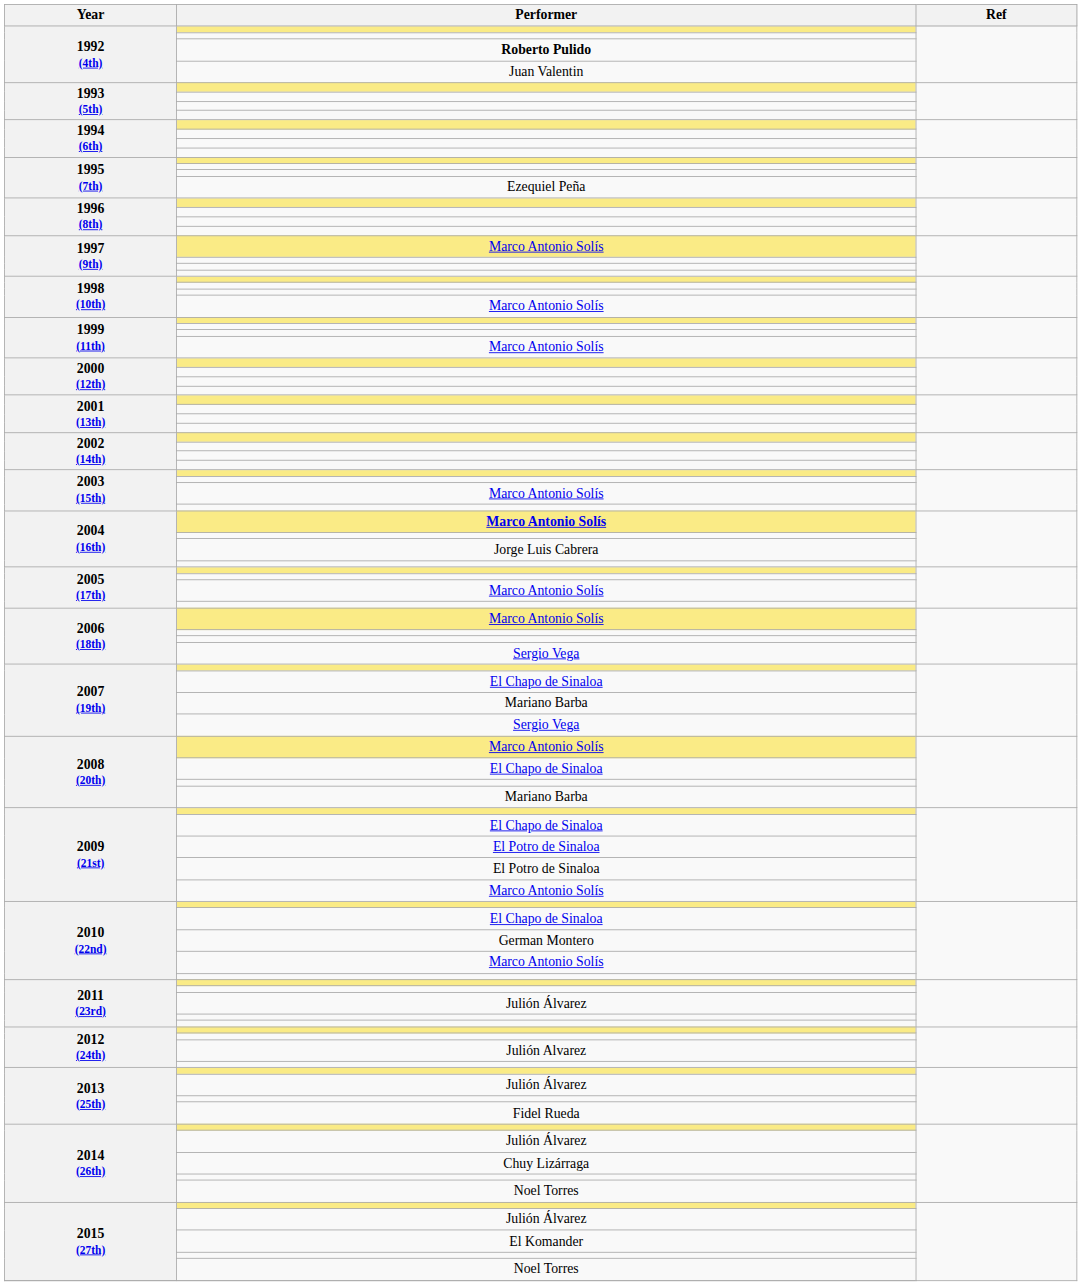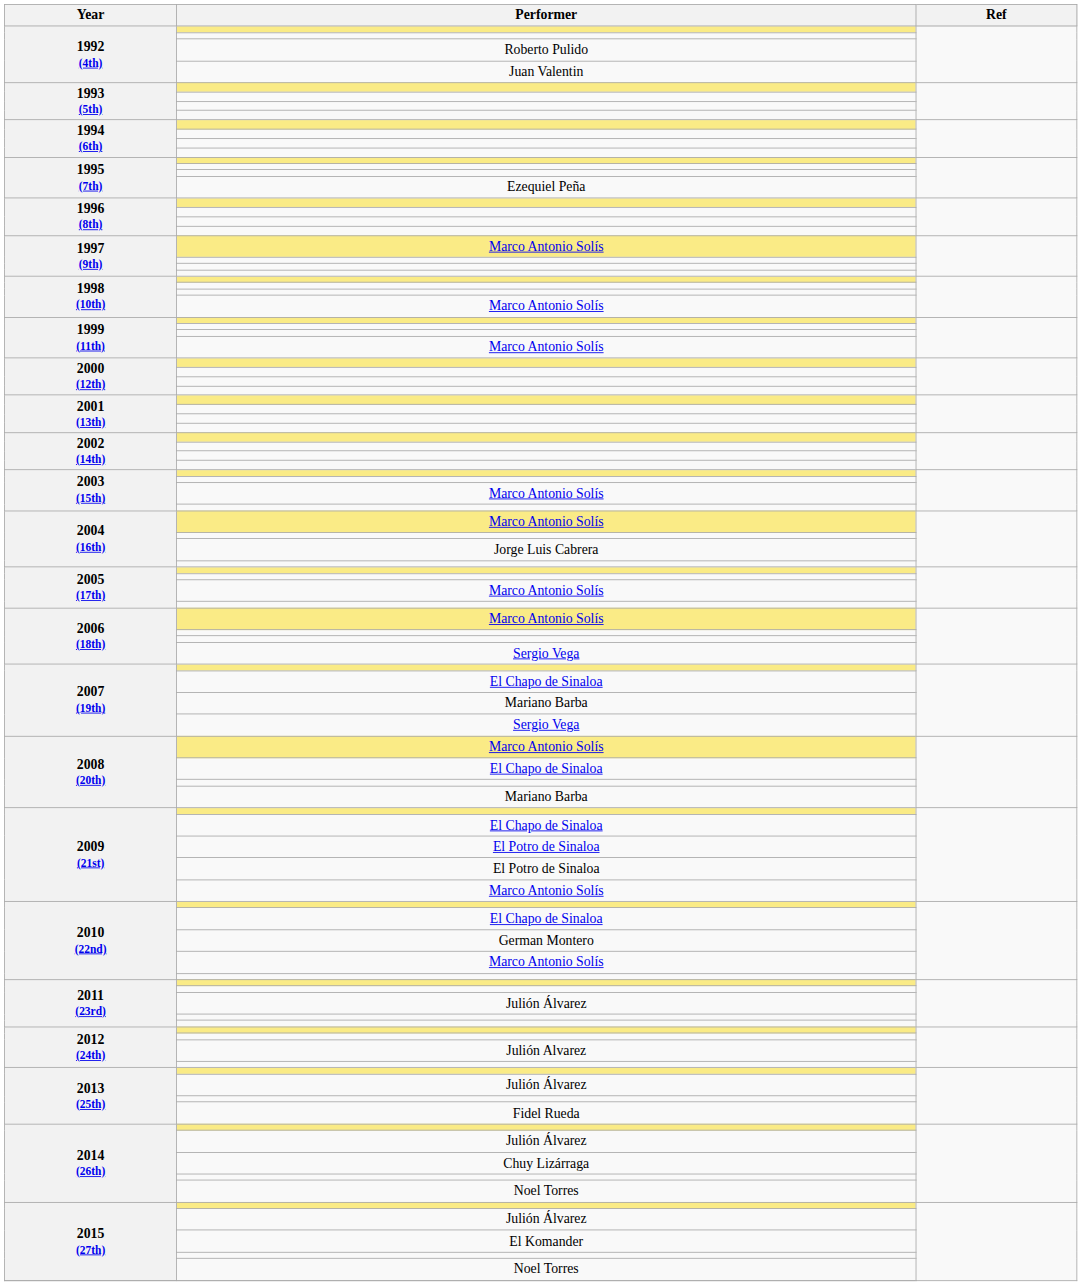(546, 49) bold -> (546, 49) normal
(546, 521) bold -> (546, 521) normal
